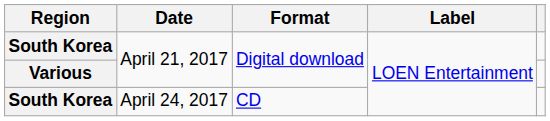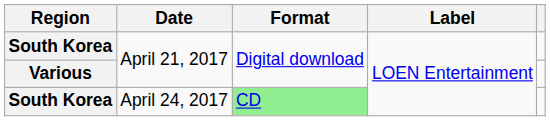(249, 101) no background -> (249, 101) lightgreen background
